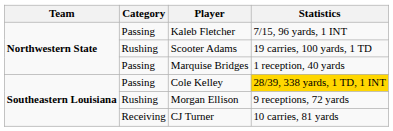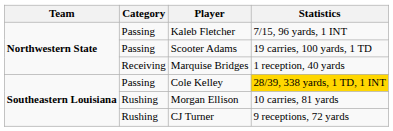(140, 48) Rushing -> (138, 48) Passing
(138, 65) Passing -> (144, 65) Receiving
(301, 100) 9 receptions, 72 yards -> (296, 100) 10 carries, 81 yards
(144, 117) Receiving -> (140, 117) Rushing
(296, 117) 10 carries, 81 yards -> (301, 117) 9 receptions, 72 yards
